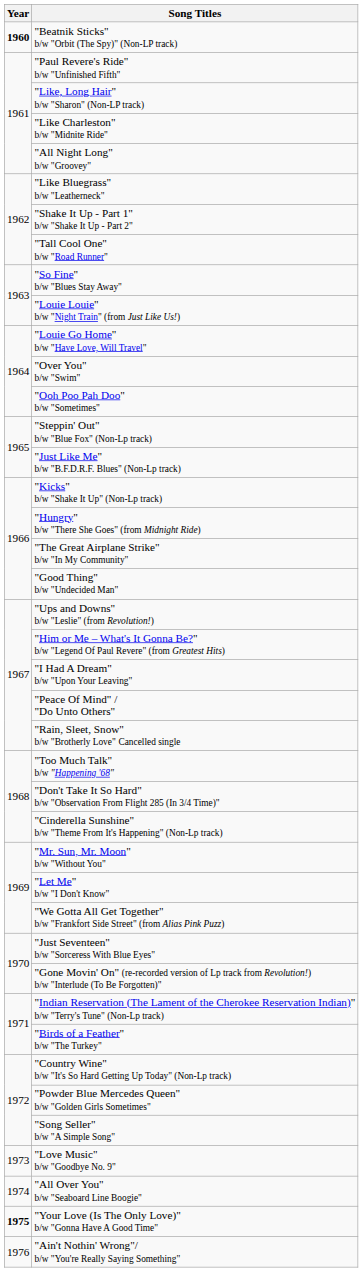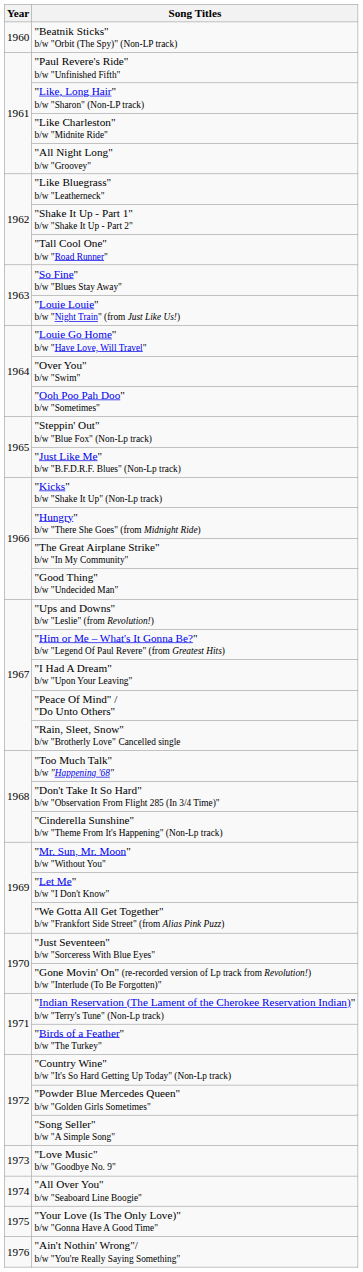(18, 37) bold -> (18, 37) normal
(18, 1221) bold -> (18, 1221) normal
